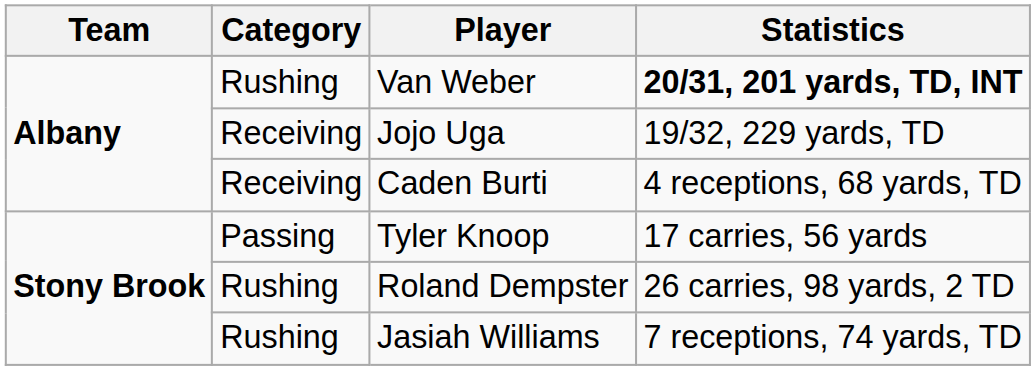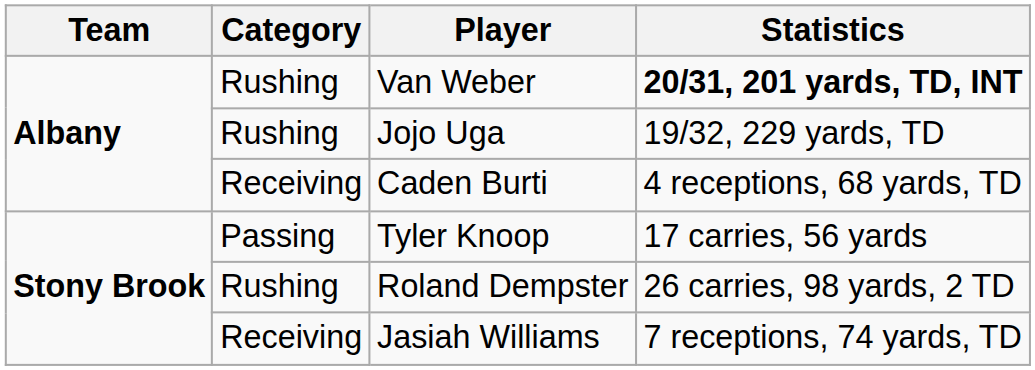(291, 132) Receiving -> (280, 132) Rushing
(280, 337) Rushing -> (291, 337) Receiving
